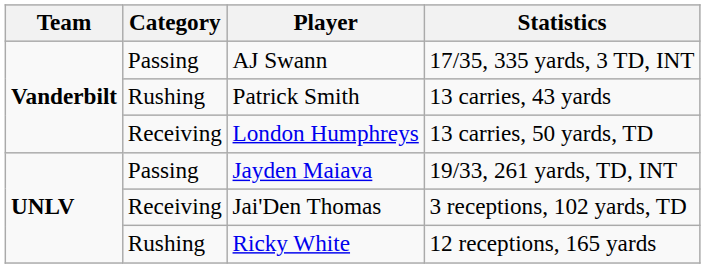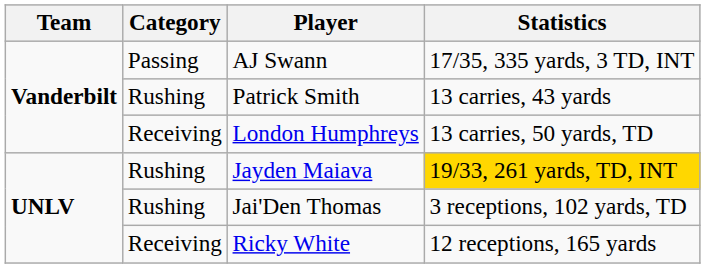(163, 170) Passing -> (166, 170) Rushing
(553, 170) no background -> (553, 170) gold background
(175, 207) Receiving -> (166, 207) Rushing
(166, 243) Rushing -> (175, 243) Receiving
